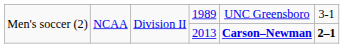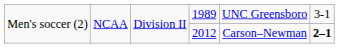(204, 33) 2013 -> (204, 33) 2012
(267, 33) bold -> (265, 33) normal
